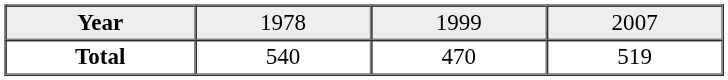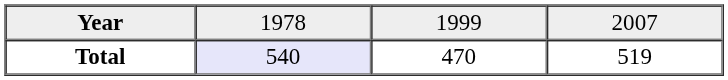(283, 57) no background -> (283, 57) lavender background
